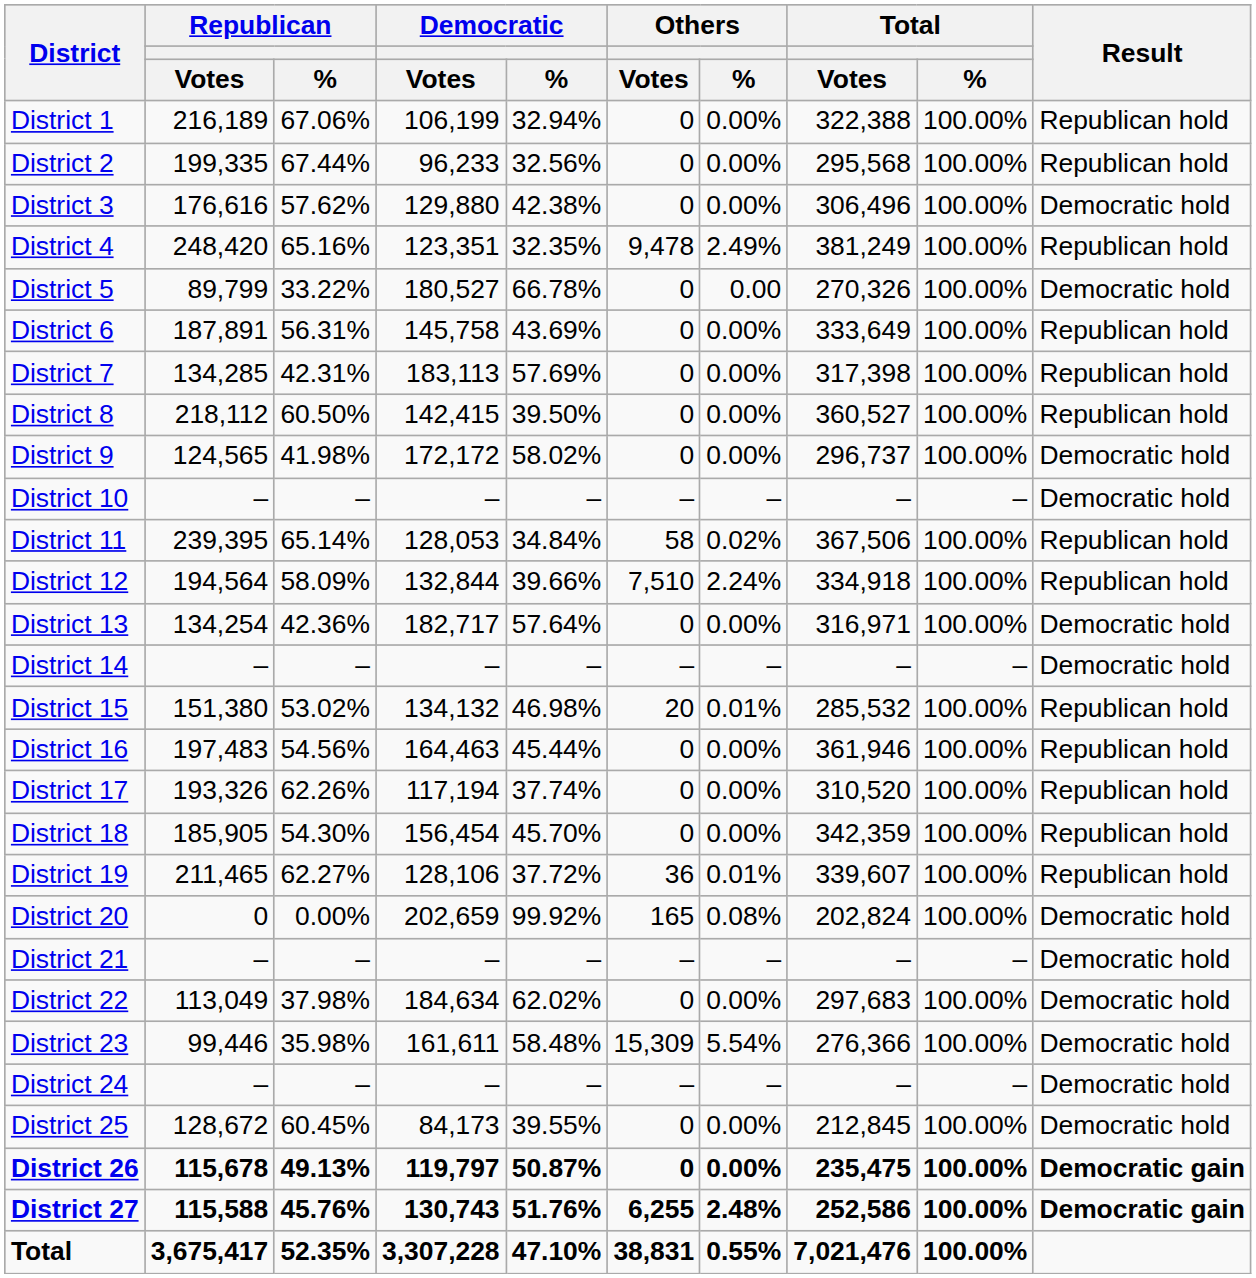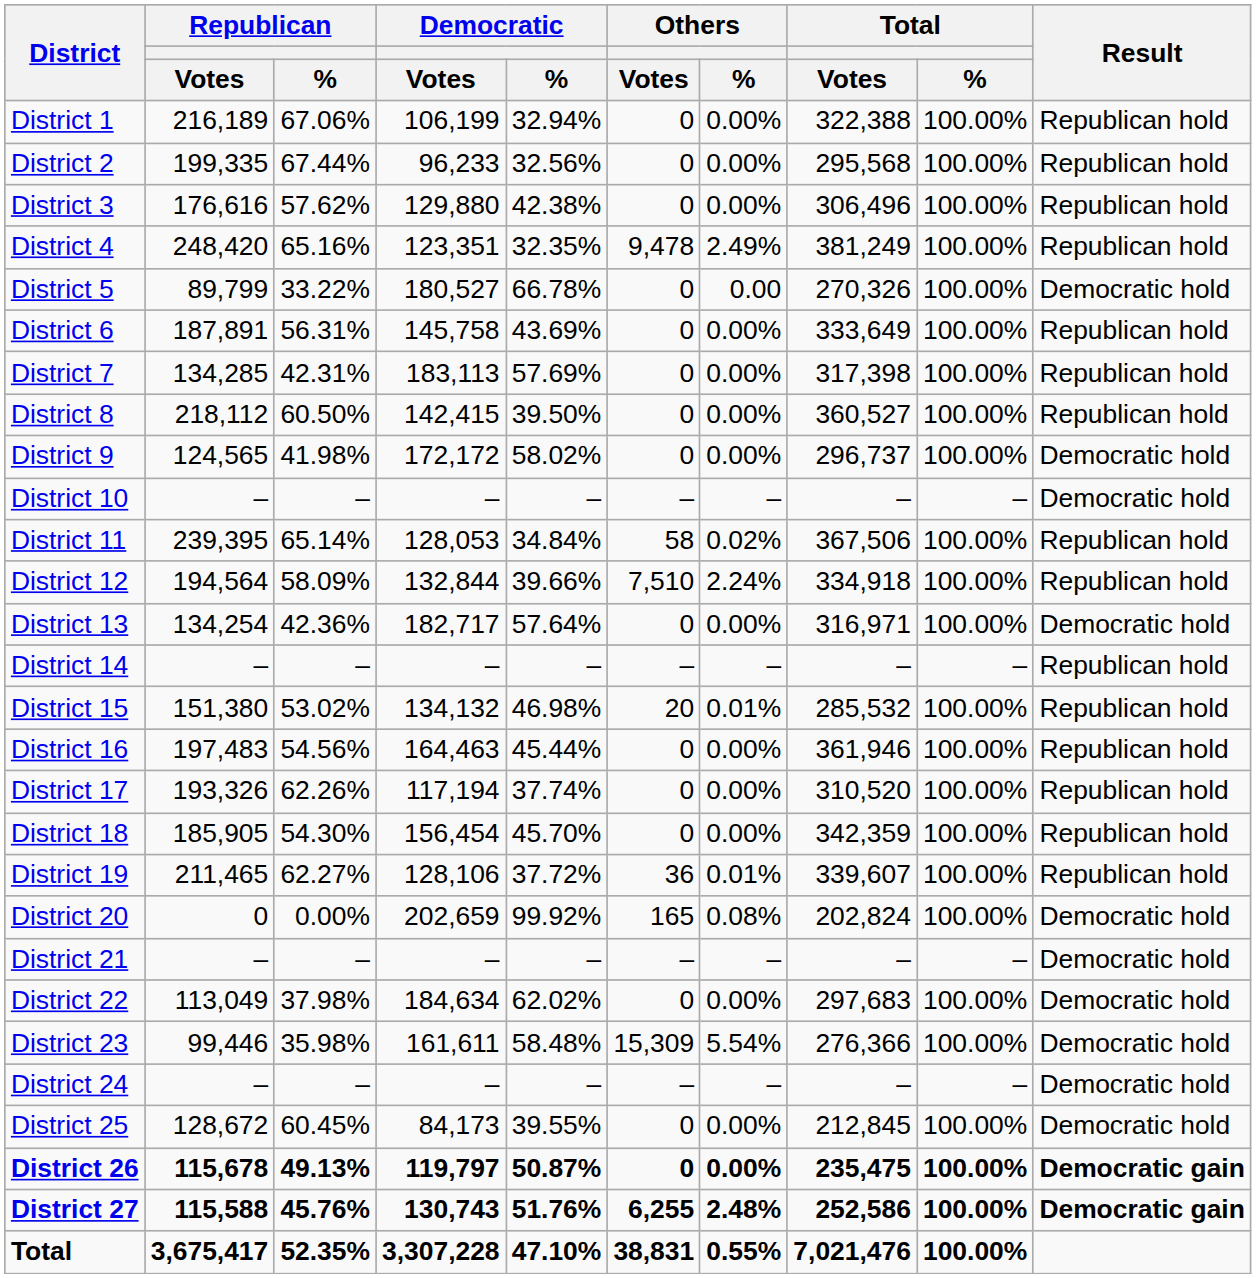(1135, 205) Democratic hold -> (1134, 205) Republican hold
(1135, 665) Democratic hold -> (1134, 665) Republican hold
